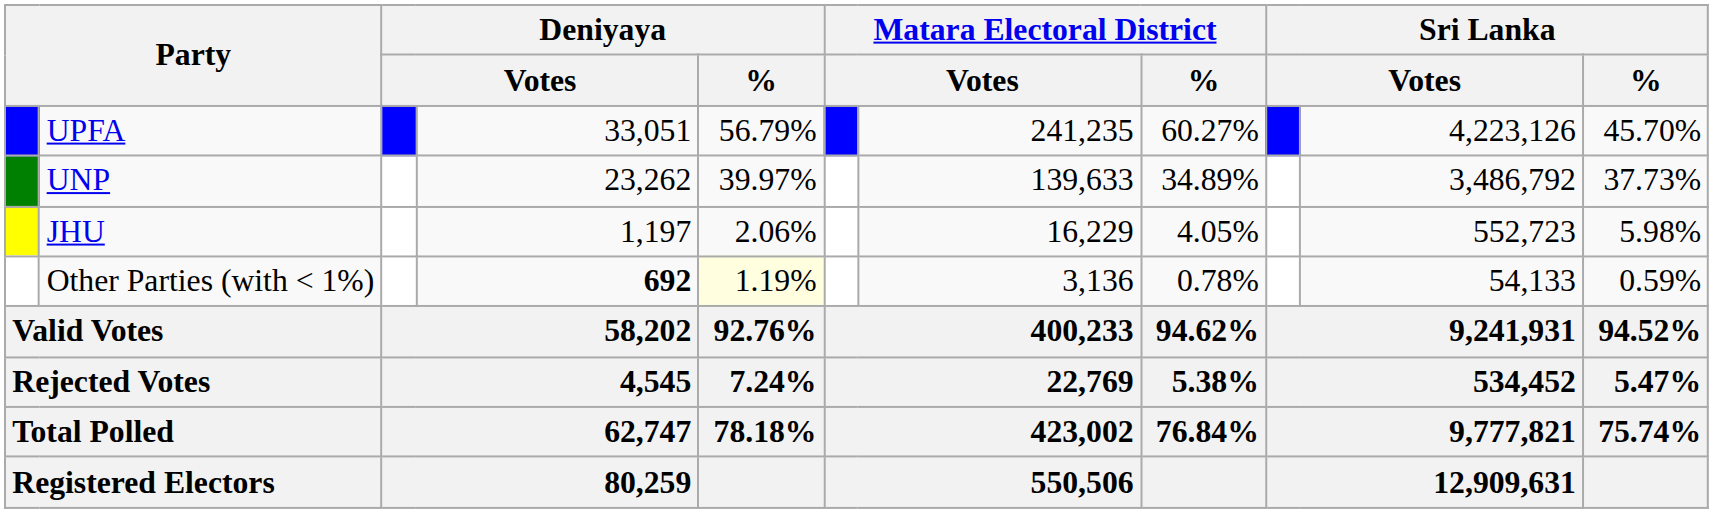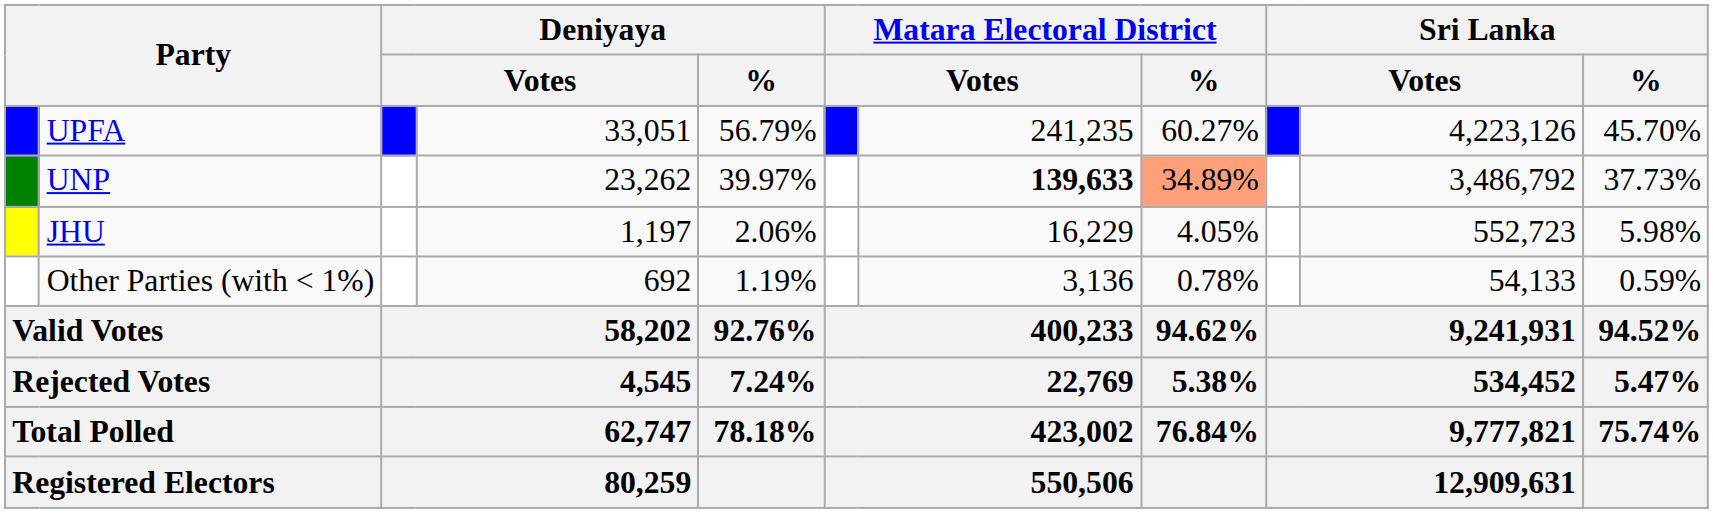(1082, 180) normal -> (1082, 180) bold
(1210, 180) no background -> (1210, 180) lightsalmon background
(668, 280) bold -> (668, 280) normal
(776, 280) lightyellow background -> (776, 280) no background
